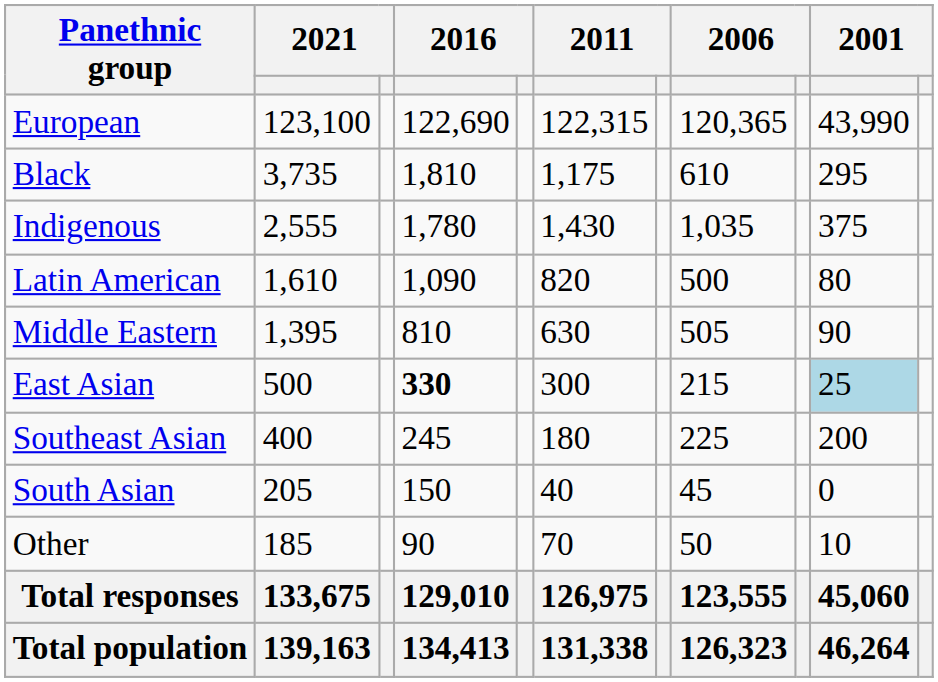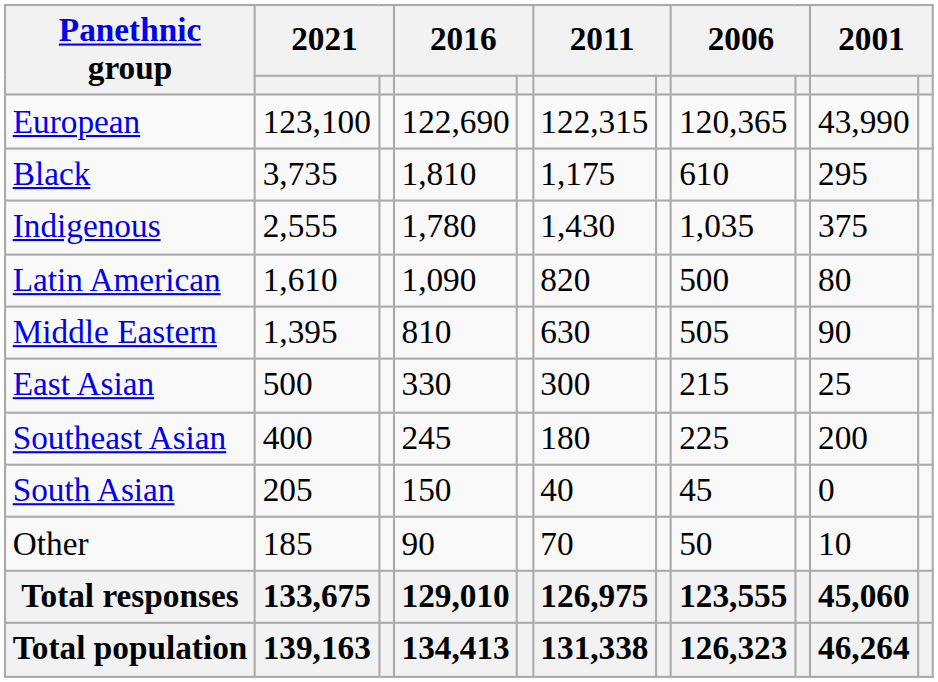(426, 385) bold -> (426, 385) normal
(835, 385) lightblue background -> (835, 385) no background
